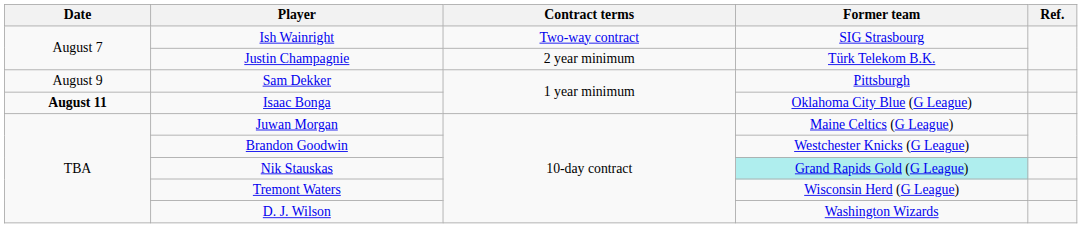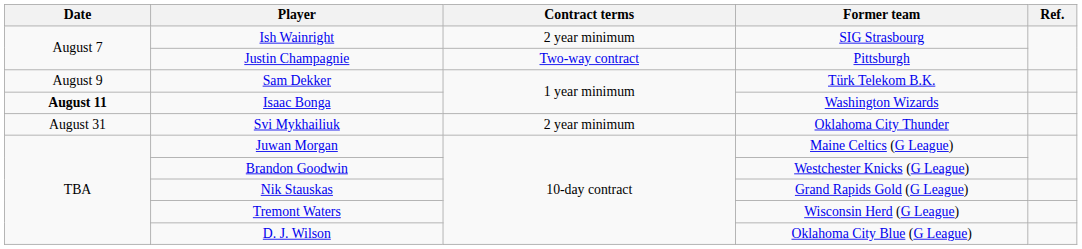(589, 37) Two-way contract -> (589, 37) 2 year minimum
(589, 59) 2 year minimum -> (589, 59) Two-way contract
(882, 59) Türk Telekom B.K. -> (882, 59) Pittsburgh
(882, 80) Pittsburgh -> (882, 80) Türk Telekom B.K.
(882, 102) Oklahoma City Blue (G League) -> (882, 102) Washington Wizards
+ row: (297, 124)
(882, 168) paleturquoise background -> (882, 189) no background
(882, 211) Washington Wizards -> (882, 233) Oklahoma City Blue (G League)
